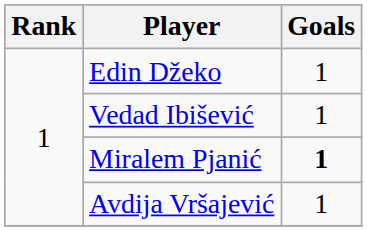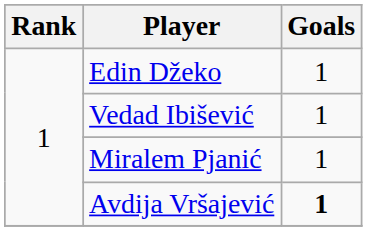(321, 159) bold -> (321, 159) normal
(321, 203) normal -> (321, 203) bold
